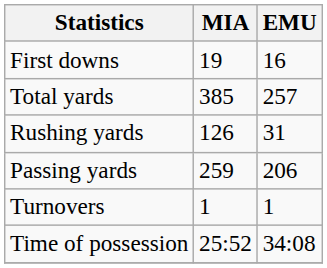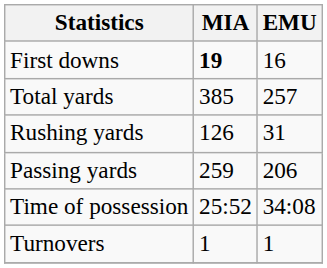(211, 59) normal -> (211, 59) bold
rows swapped: (57, 206) <-> (99, 243)
